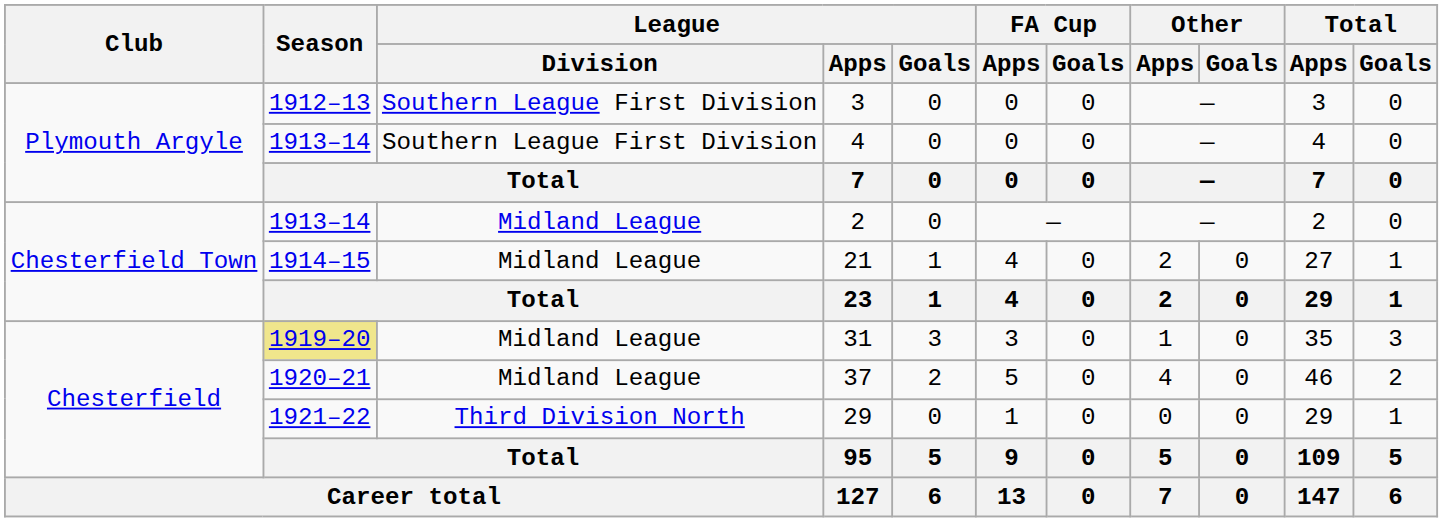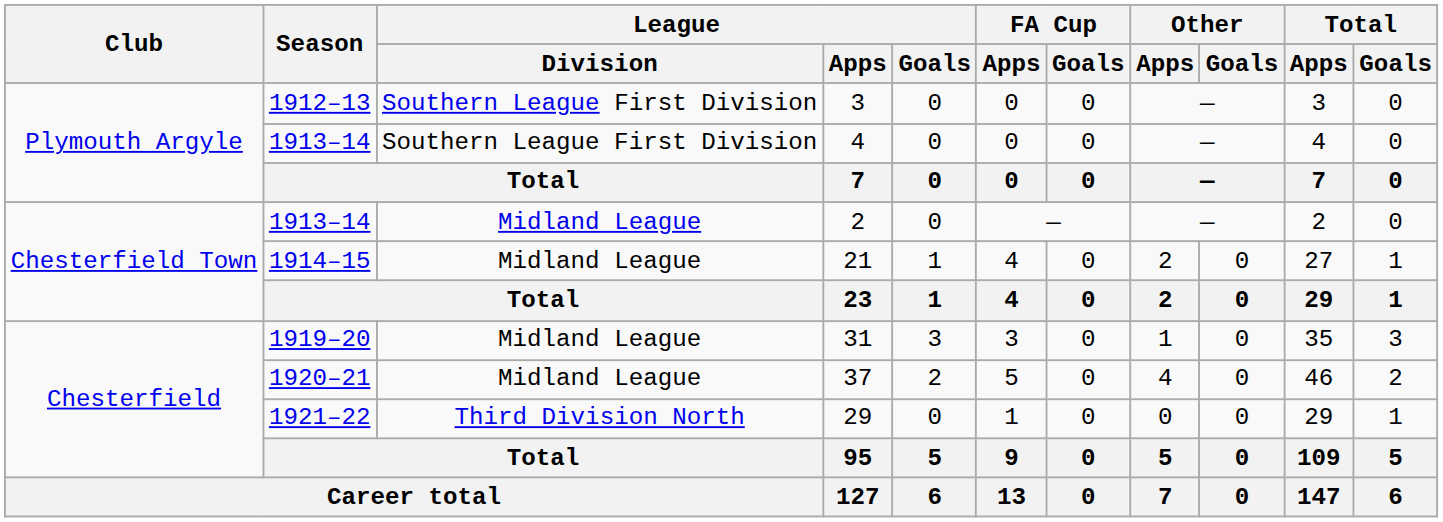(320, 340) khaki background -> (320, 340) no background
